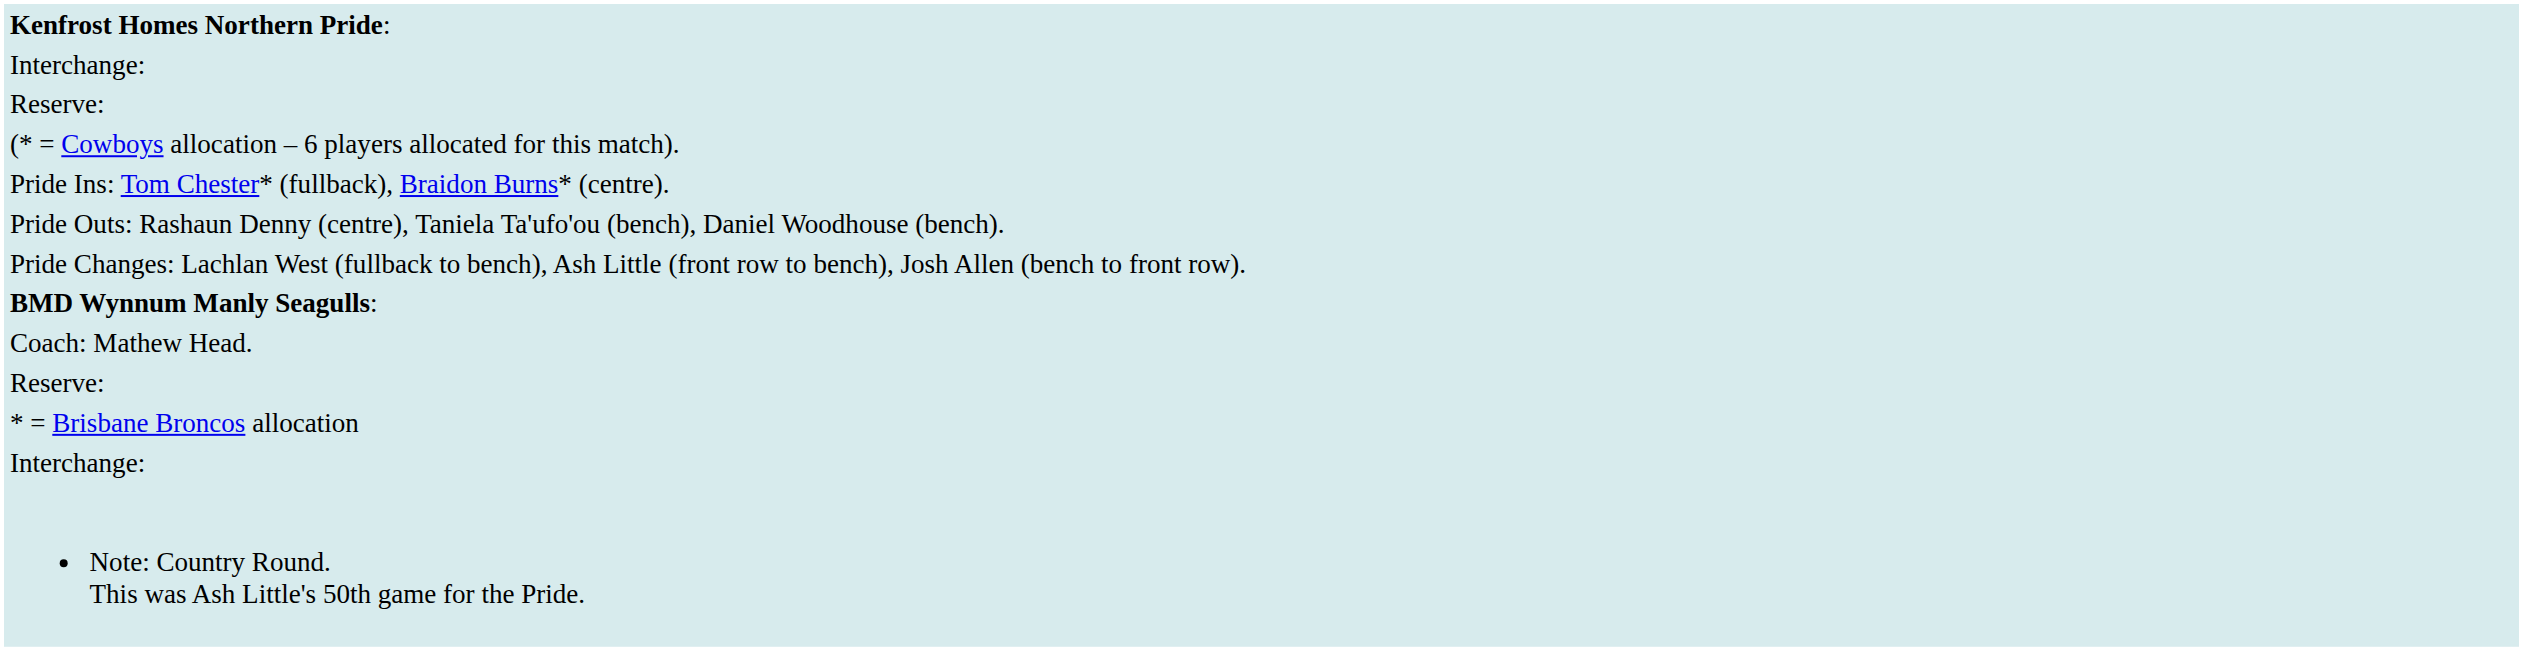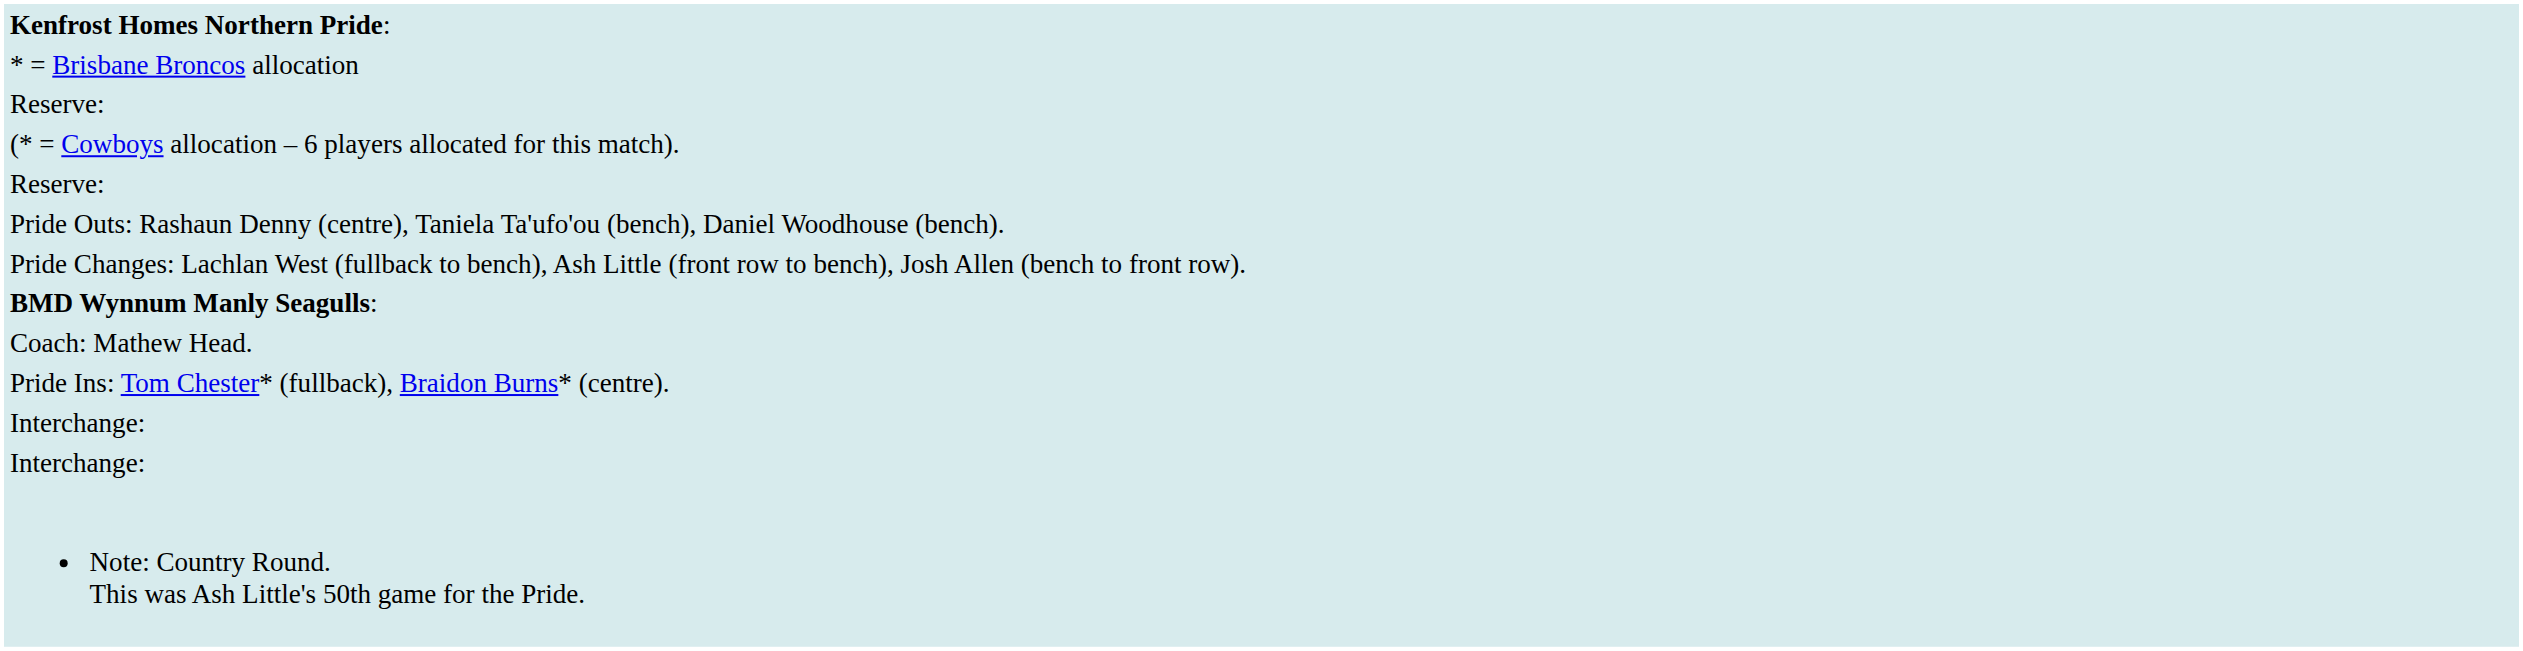(78, 65) Interchange: -> (184, 65) * = Brisbane Broncos allocation
(340, 184) Pride Ins: Tom Chester* (fullback), Braidon Burns* (centre). -> (57, 184) Reserve:
(57, 383) Reserve: -> (340, 383) Pride Ins: Tom Chester* (fullback), Braidon Burns* (centre).
(184, 423) * = Brisbane Broncos allocation -> (78, 423) Interchange:
